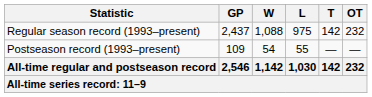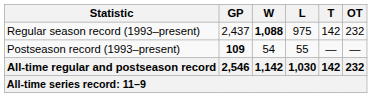(269, 31) normal -> (269, 31) bold
(235, 49) normal -> (235, 49) bold
